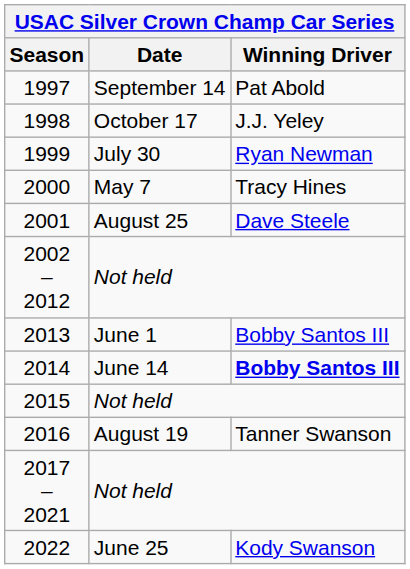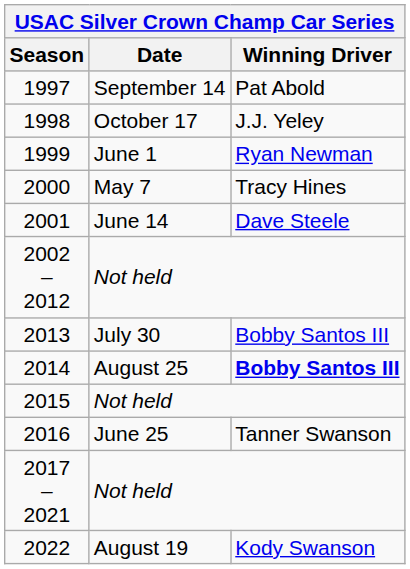(127, 154) July 30 -> (125, 154) June 1
(141, 221) August 25 -> (131, 221) June 14
(125, 334) June 1 -> (127, 334) July 30
(131, 367) June 14 -> (141, 367) August 25
(141, 434) August 19 -> (131, 434) June 25
(131, 547) June 25 -> (141, 547) August 19
